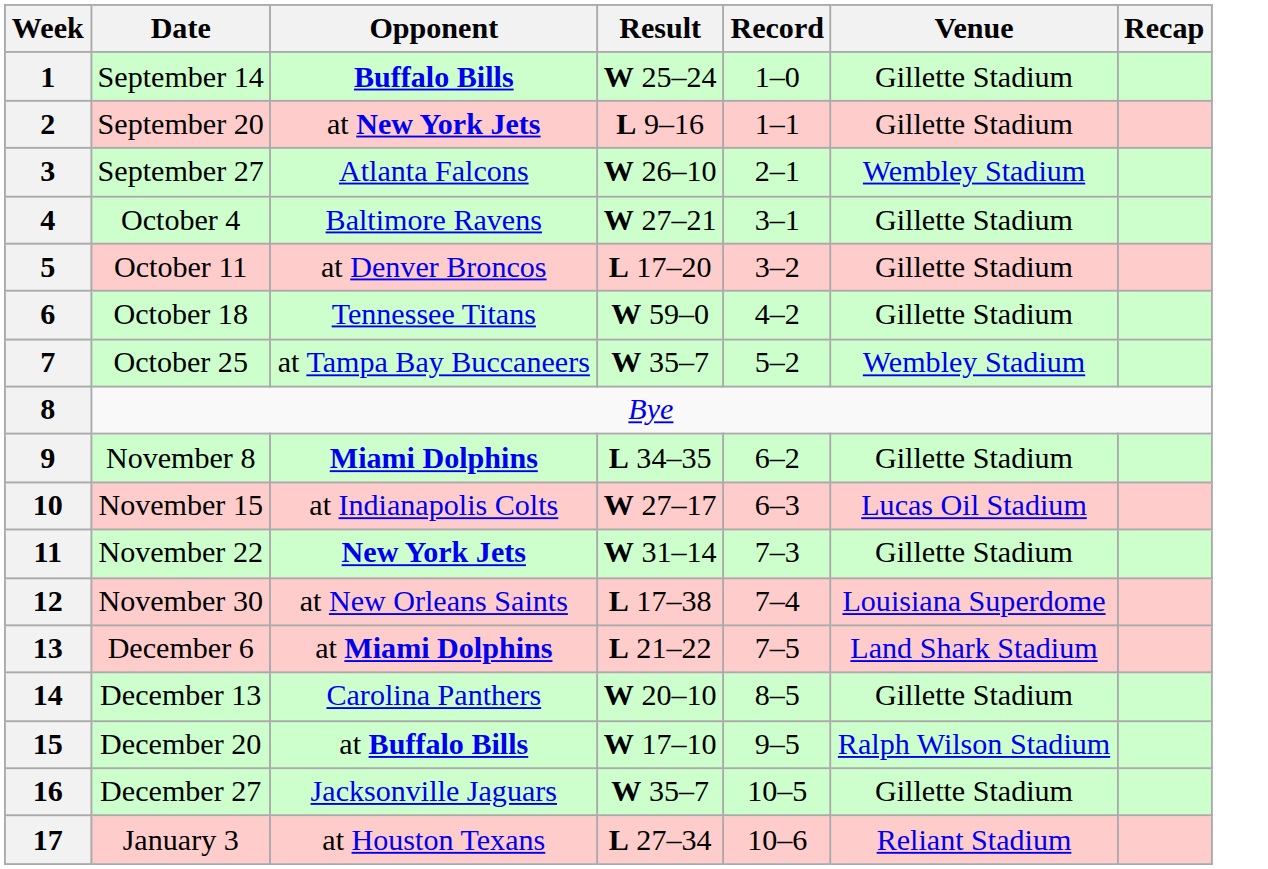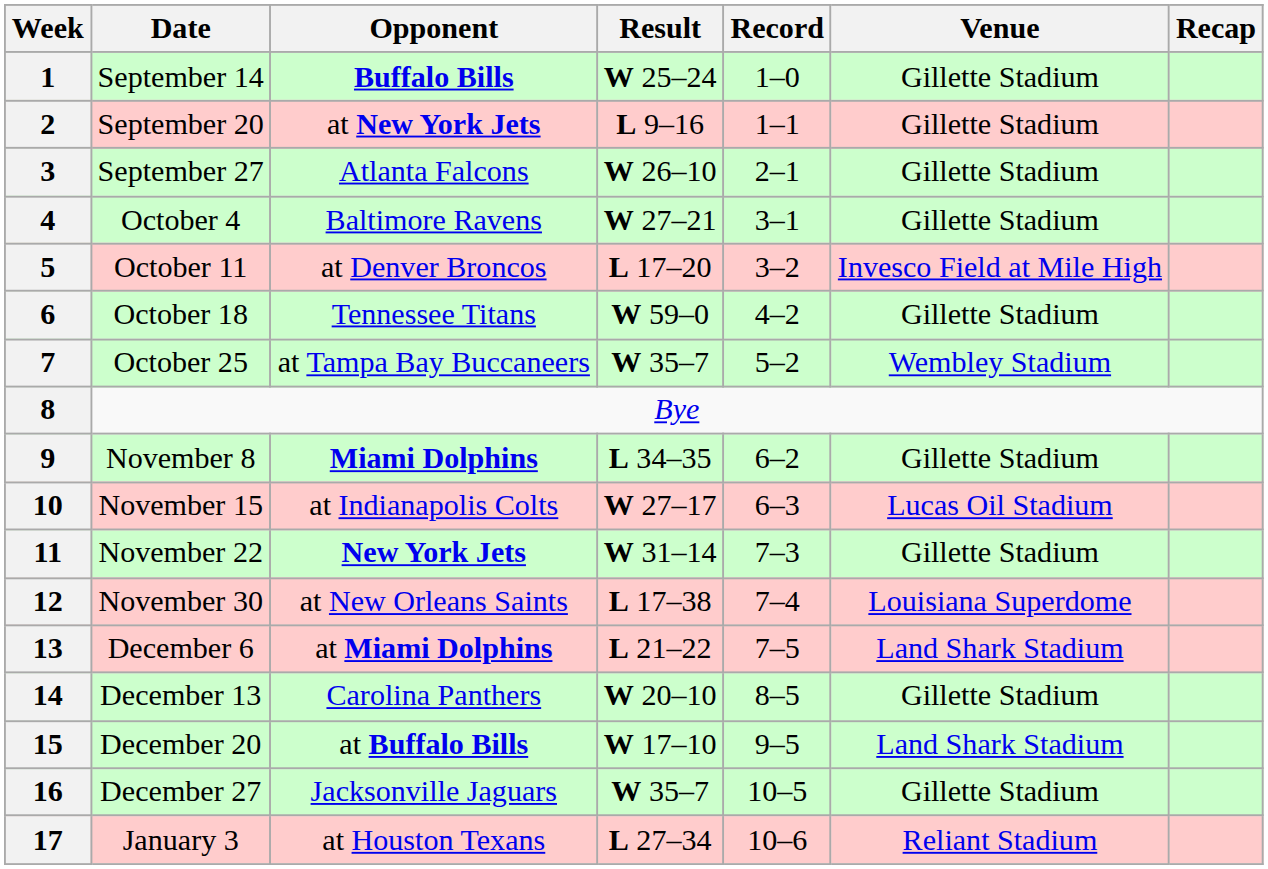(974, 171) Wembley Stadium -> (1000, 171) Gillette Stadium
(974, 266) Gillette Stadium -> (1000, 266) Invesco Field at Mile High
(974, 743) Ralph Wilson Stadium -> (1000, 743) Land Shark Stadium
